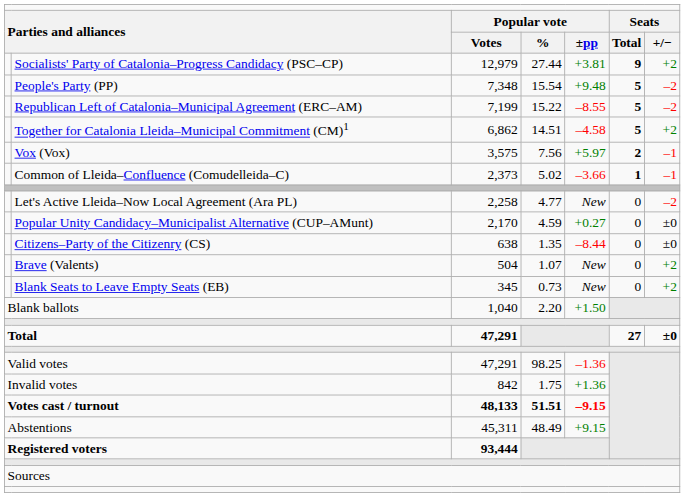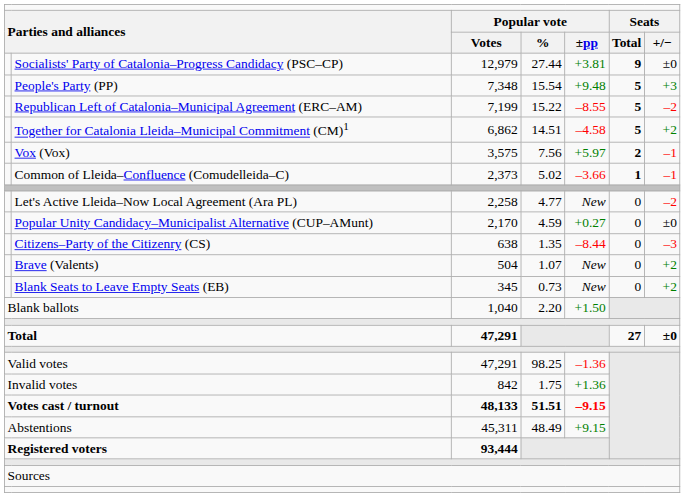(670, 63) +2 -> (670, 63) ±0
(670, 85) –2 -> (670, 85) +3
(670, 244) ±0 -> (670, 244) –3
